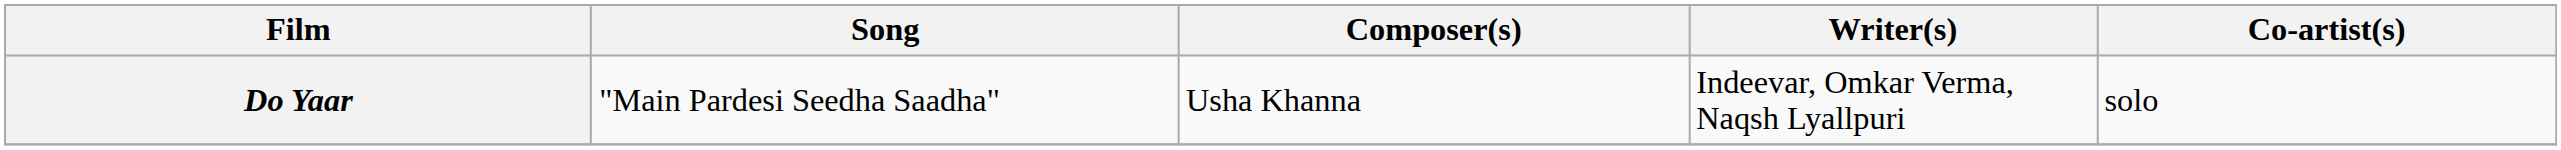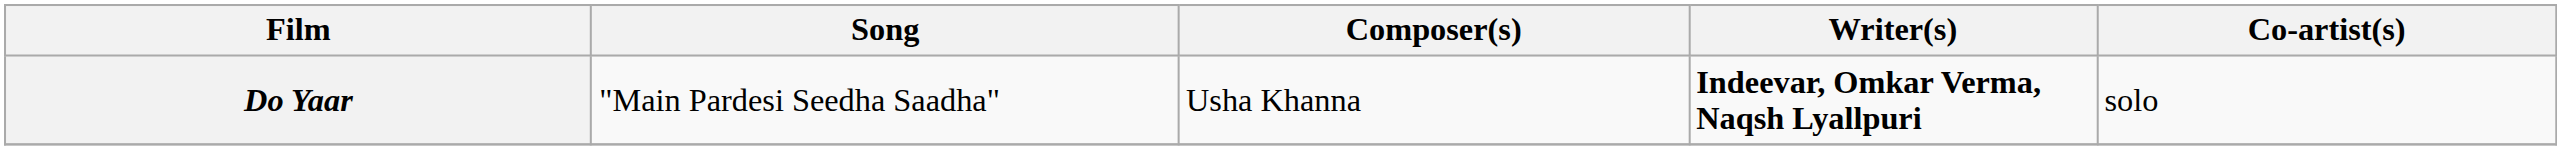(1855, 99) normal -> (1869, 99) bold
